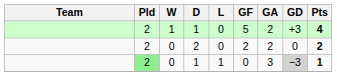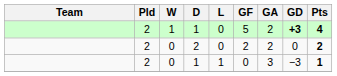(295, 29) normal -> (295, 29) bold
(147, 63) lightgreen background -> (147, 63) no background
(295, 63) lightgrey background -> (295, 63) no background
